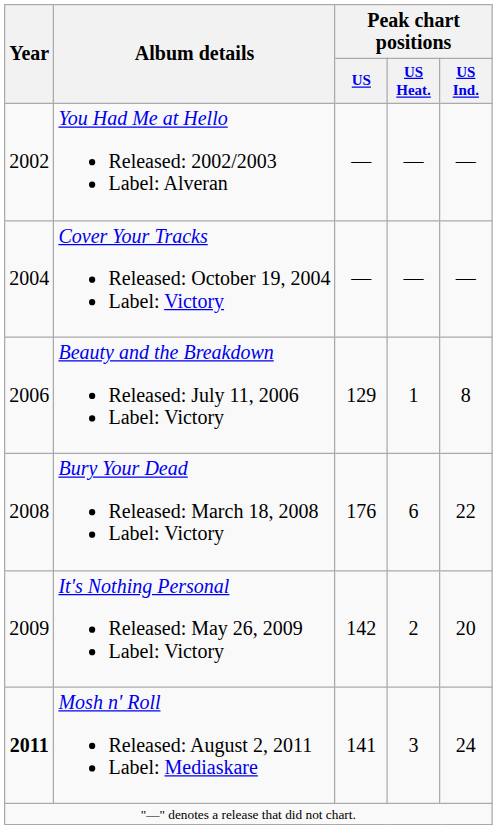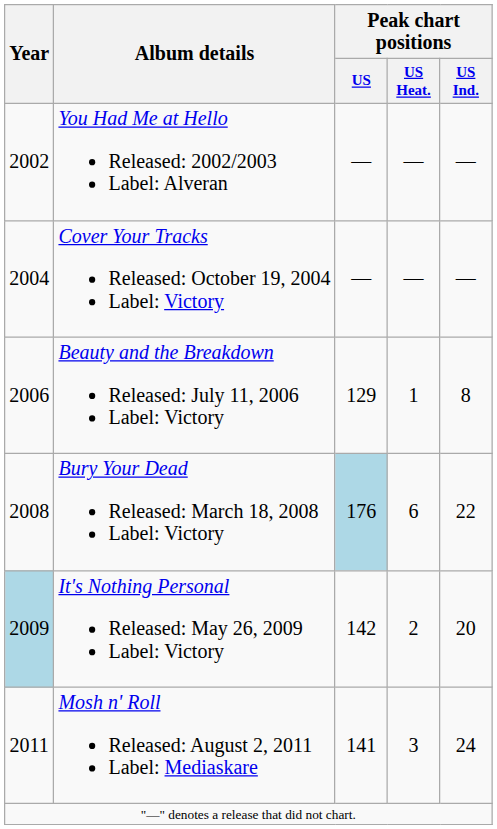(361, 511) no background -> (361, 511) lightblue background
(29, 628) no background -> (29, 628) lightblue background
(29, 745) bold -> (29, 745) normal
